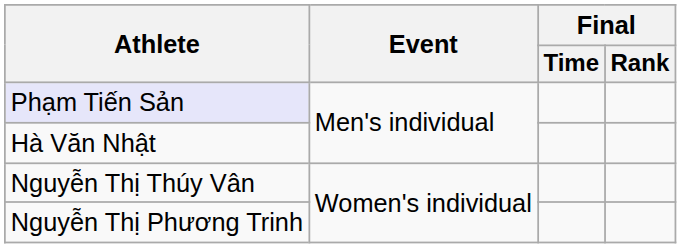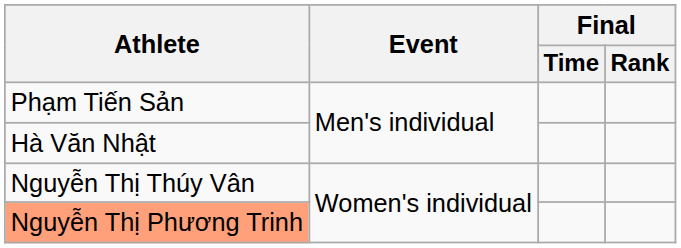(97, 103) lavender background -> (97, 103) no background
(157, 223) no background -> (157, 223) lightsalmon background
